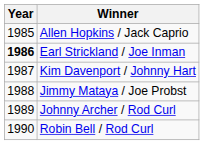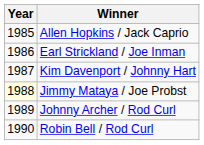(21, 52) bold -> (21, 52) normal
(21, 91) no background -> (21, 91) lightyellow background
